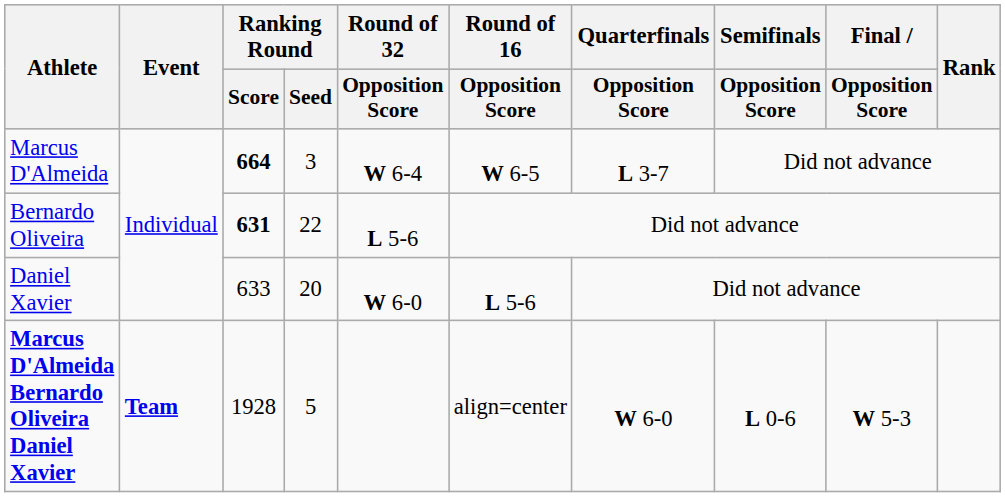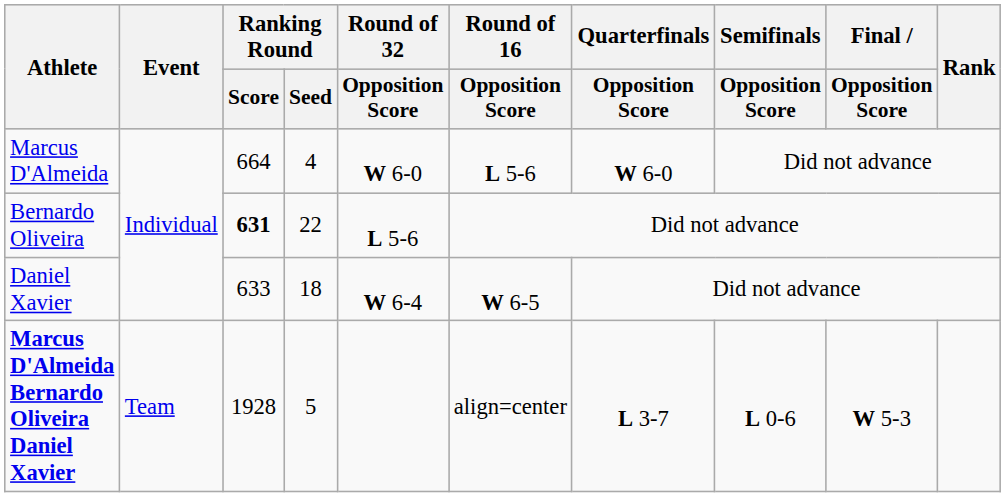(254, 161) bold -> (254, 161) normal
(311, 161) 3 -> (311, 161) 4
(393, 174) W 6-4 -> (393, 174) W 6-0
(510, 174) W 6-5 -> (510, 174) L 5-6
(643, 174) L 3-7 -> (643, 174) W 6-0
(311, 289) 20 -> (311, 289) 18
(393, 302) W 6-0 -> (393, 302) W 6-4
(510, 302) L 5-6 -> (510, 302) W 6-5
(151, 406) bold -> (150, 406) normal
(643, 419) W 6-0 -> (643, 419) L 3-7
